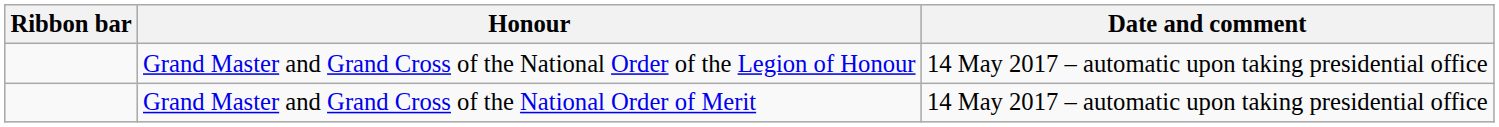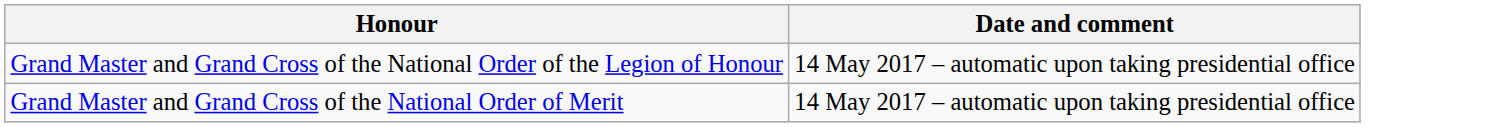- column: (71, 24)
